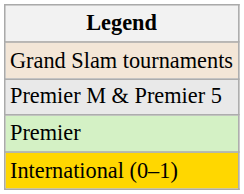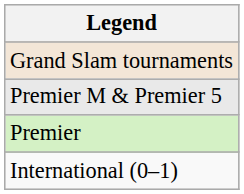(94, 170) gold background -> (94, 170) no background
